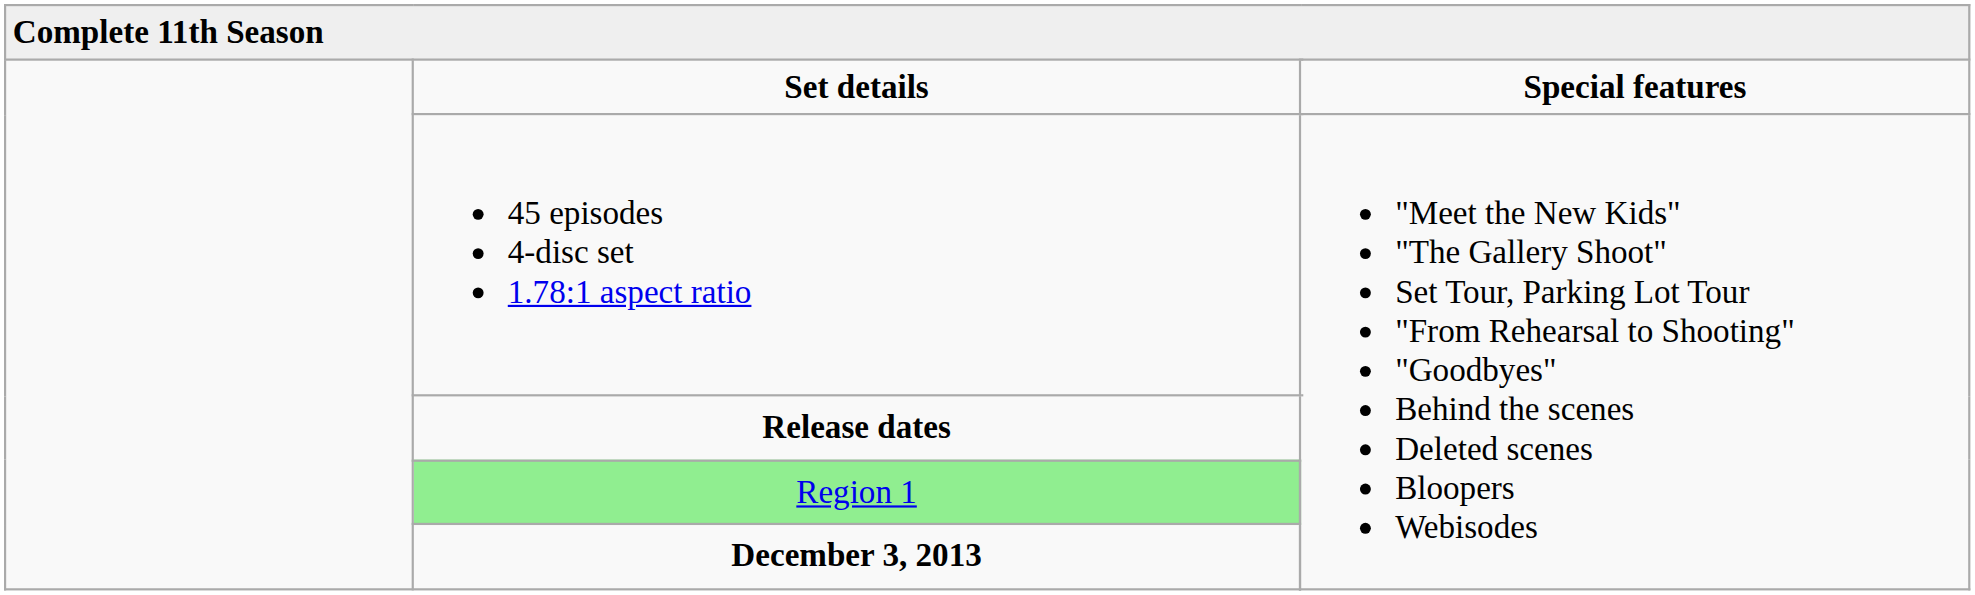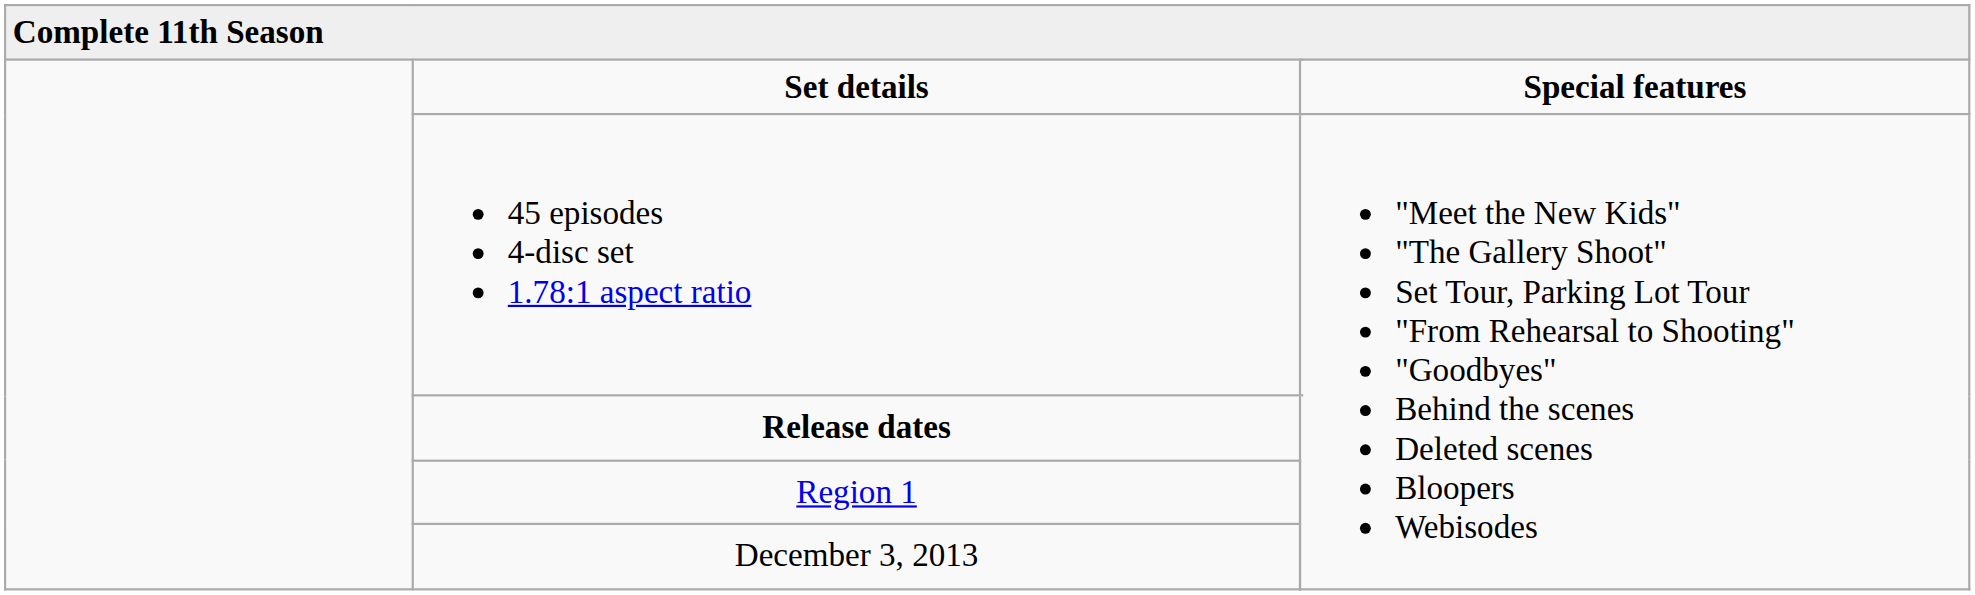(857, 491) lightgreen background -> (857, 491) no background
(857, 555) bold -> (857, 555) normal
